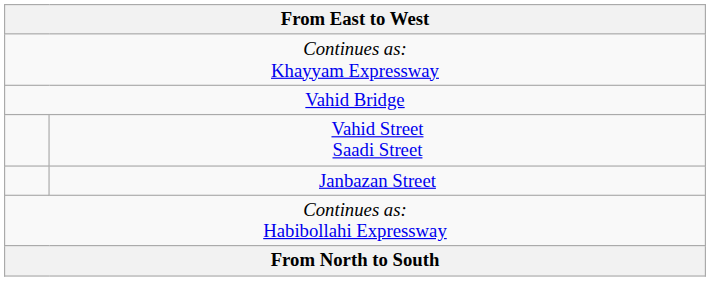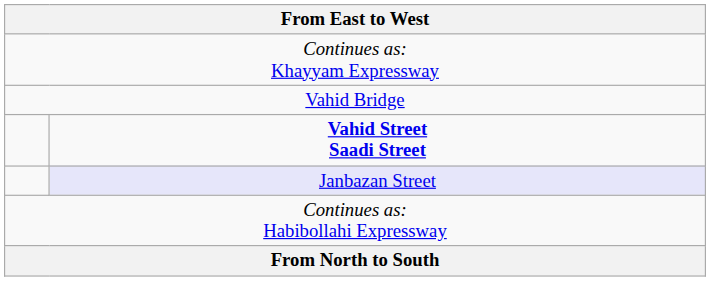(377, 140) normal -> (377, 140) bold
(377, 180) no background -> (377, 180) lavender background
